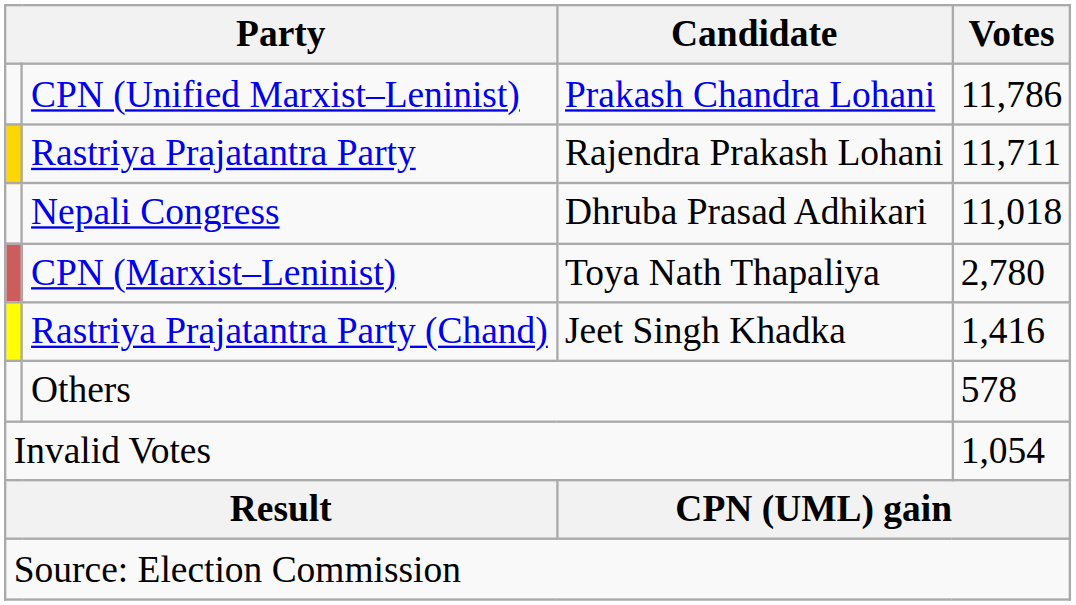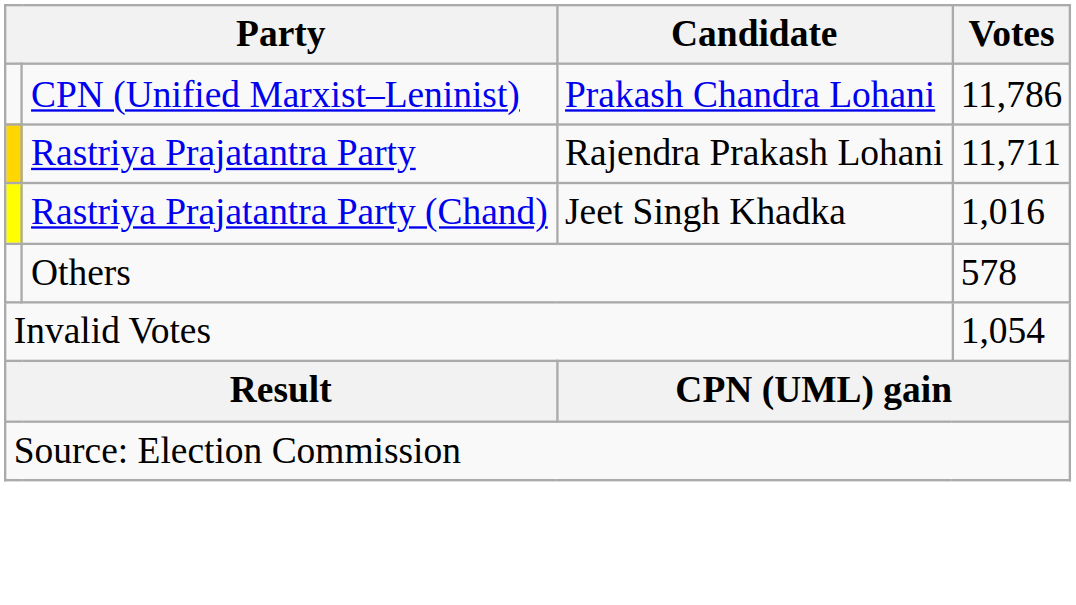- row: (155, 212)
- row: (214, 271)
(1003, 331) 1,416 -> (1003, 212) 1,016
